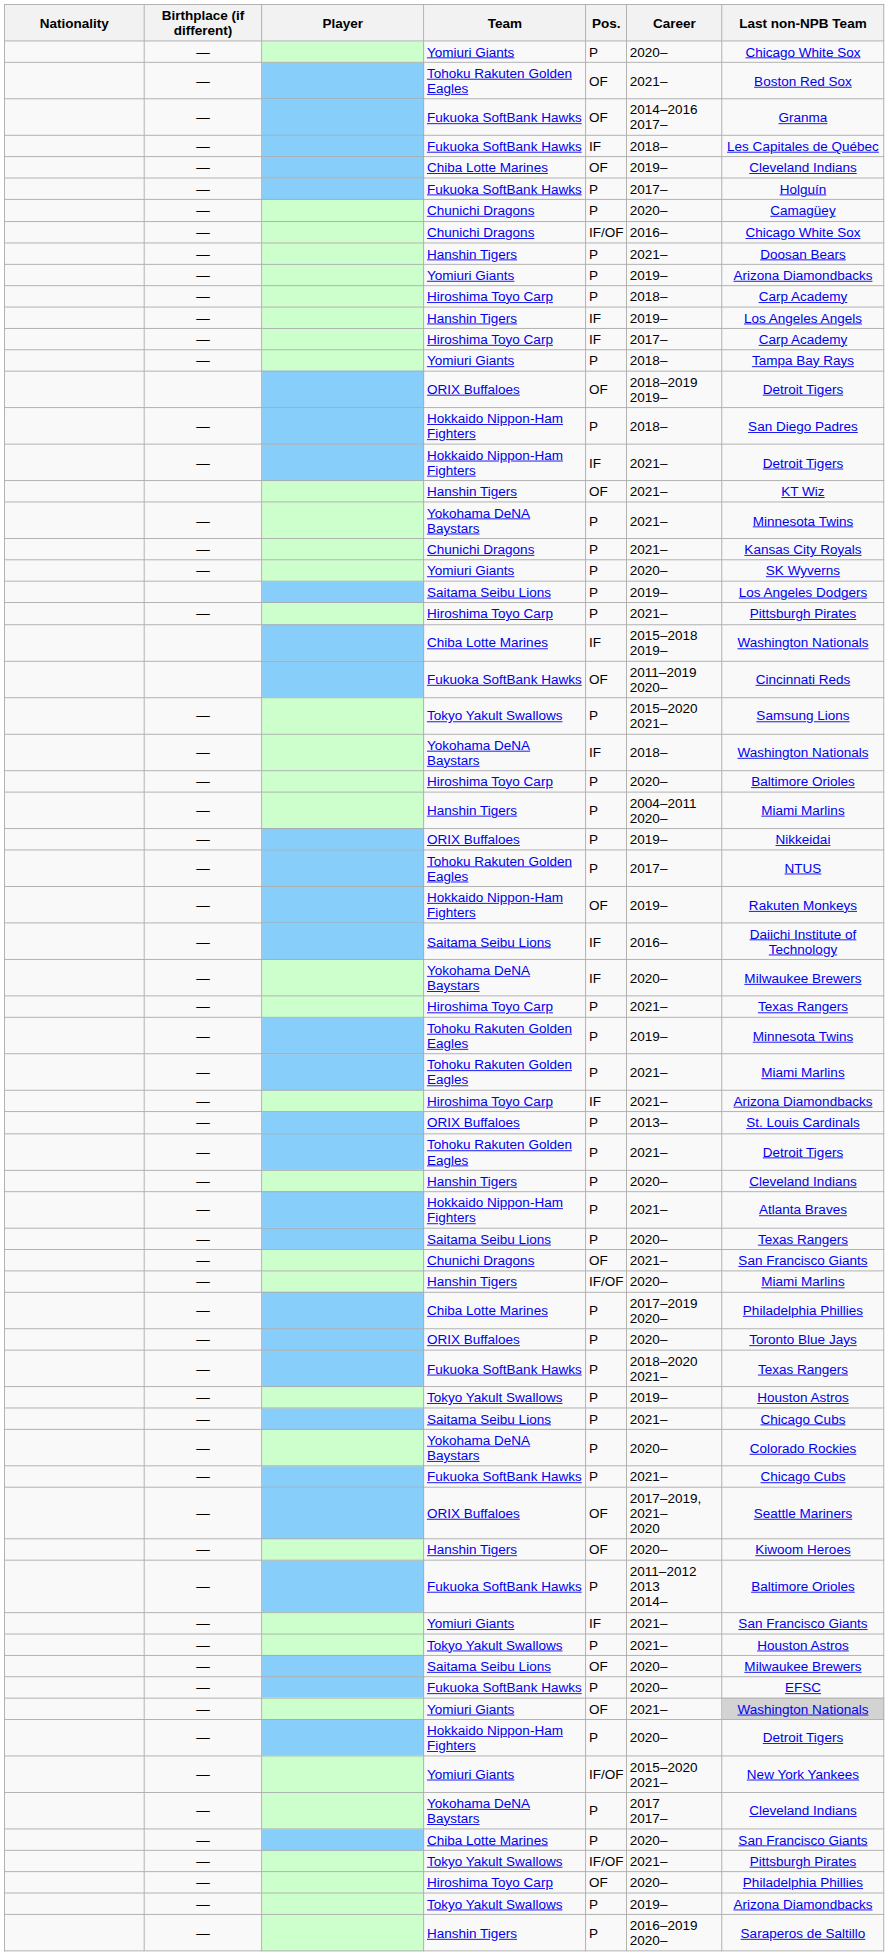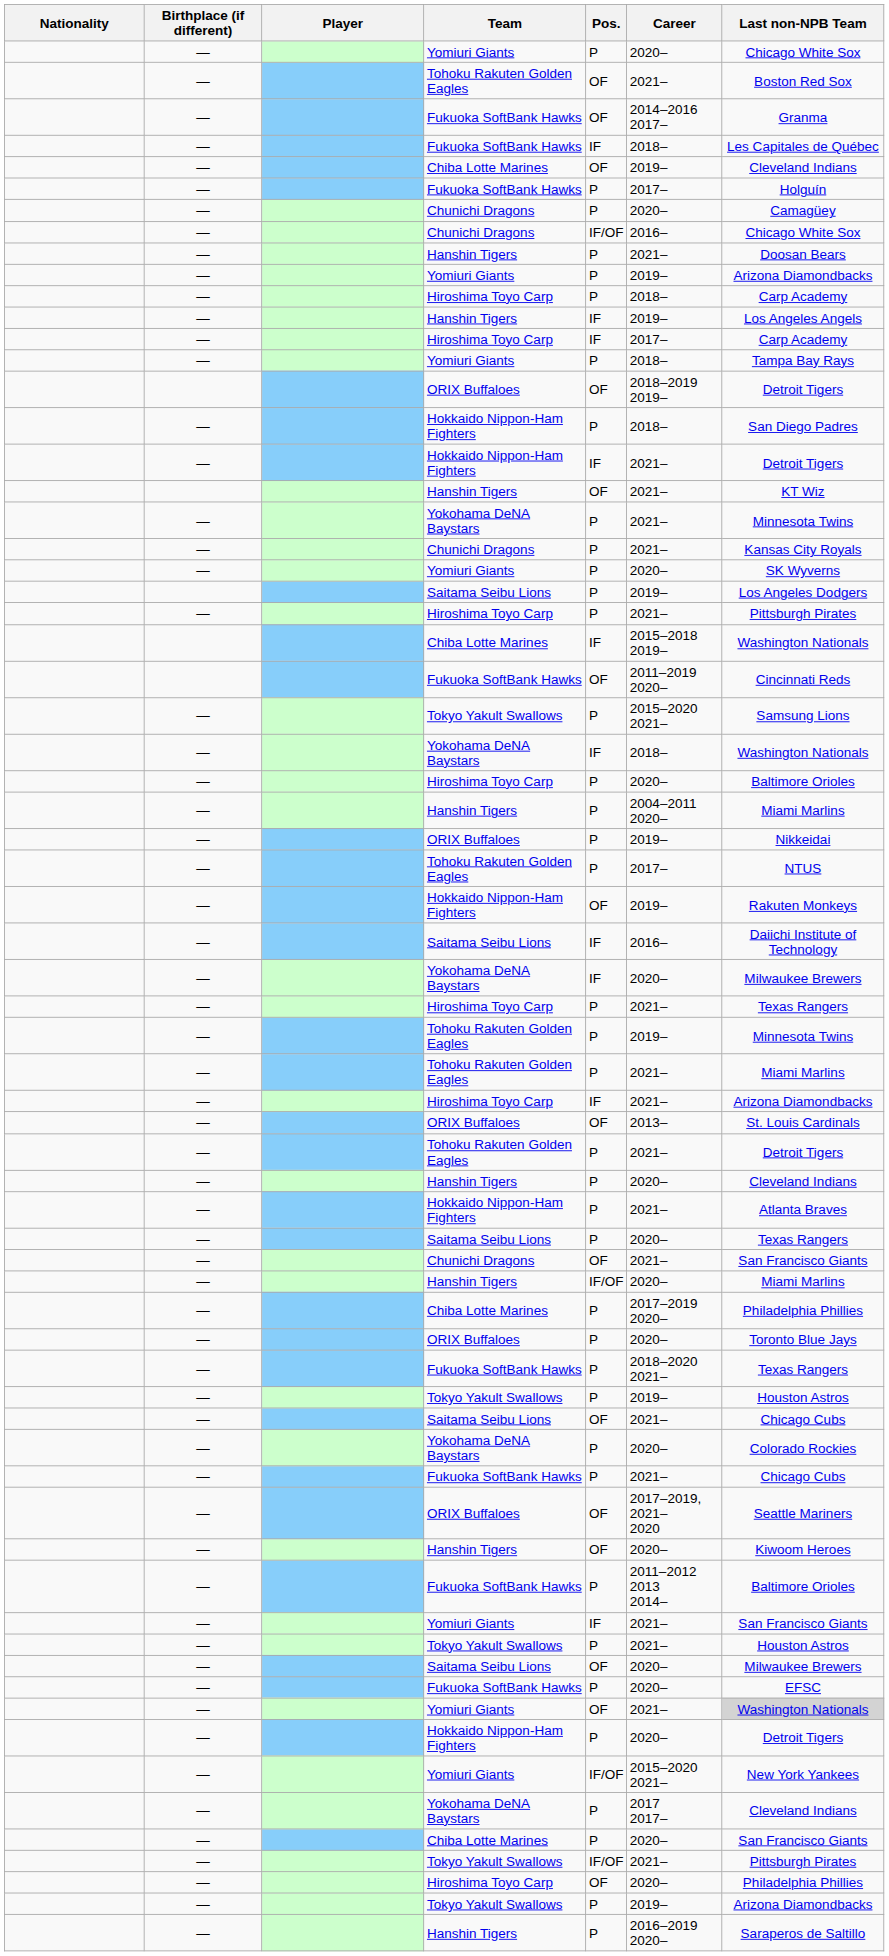(593, 1123) P -> (598, 1123) OF
(593, 1419) P -> (598, 1419) OF
